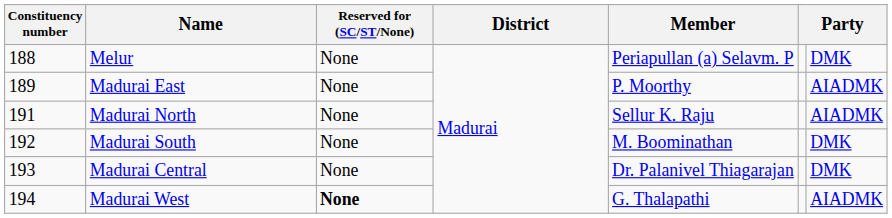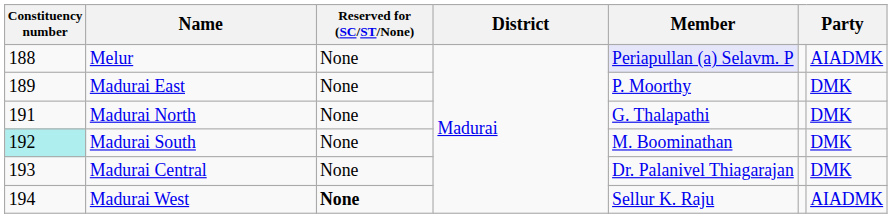(703, 58) no background -> (703, 58) lavender background
(831, 58) DMK -> (847, 58) AIADMK
(847, 86) AIADMK -> (831, 86) DMK
(663, 114) Sellur K. Raju -> (661, 114) G. Thalapathi
(847, 114) AIADMK -> (831, 114) DMK
(22, 142) no background -> (22, 142) paleturquoise background
(661, 199) G. Thalapathi -> (663, 199) Sellur K. Raju
